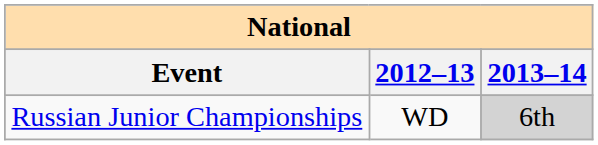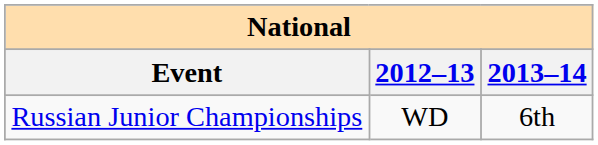(537, 116) lightgrey background -> (537, 116) no background
